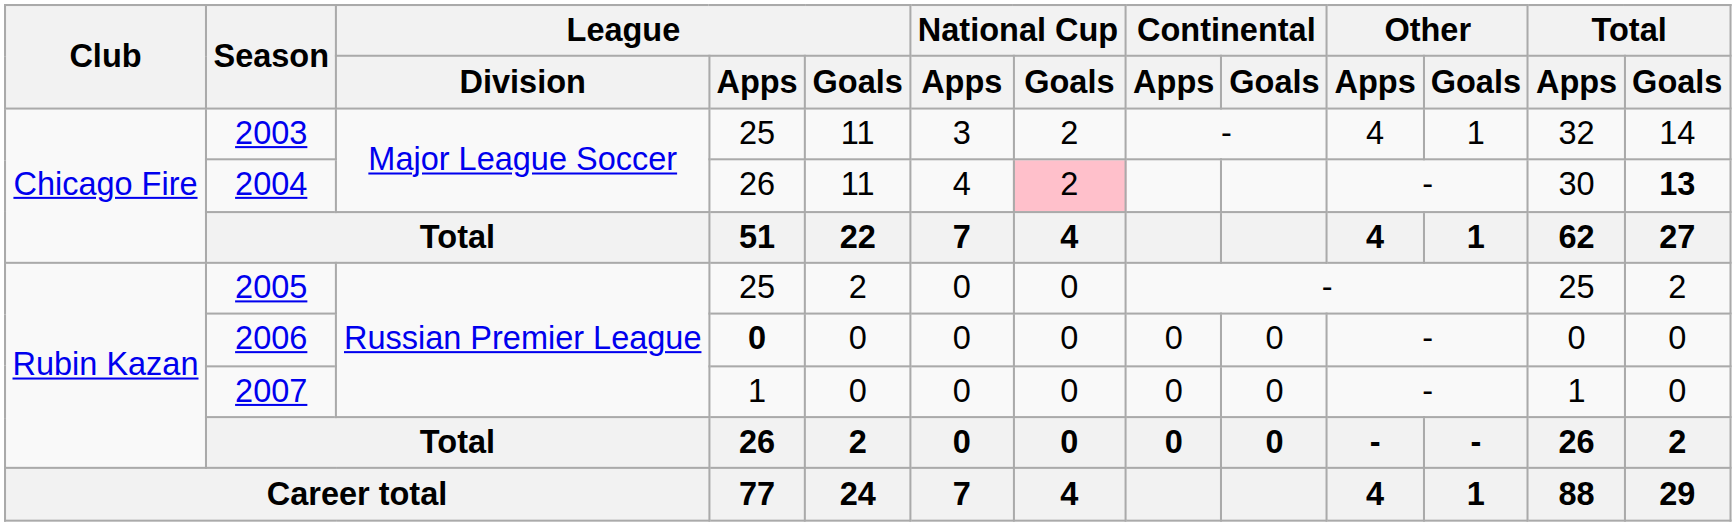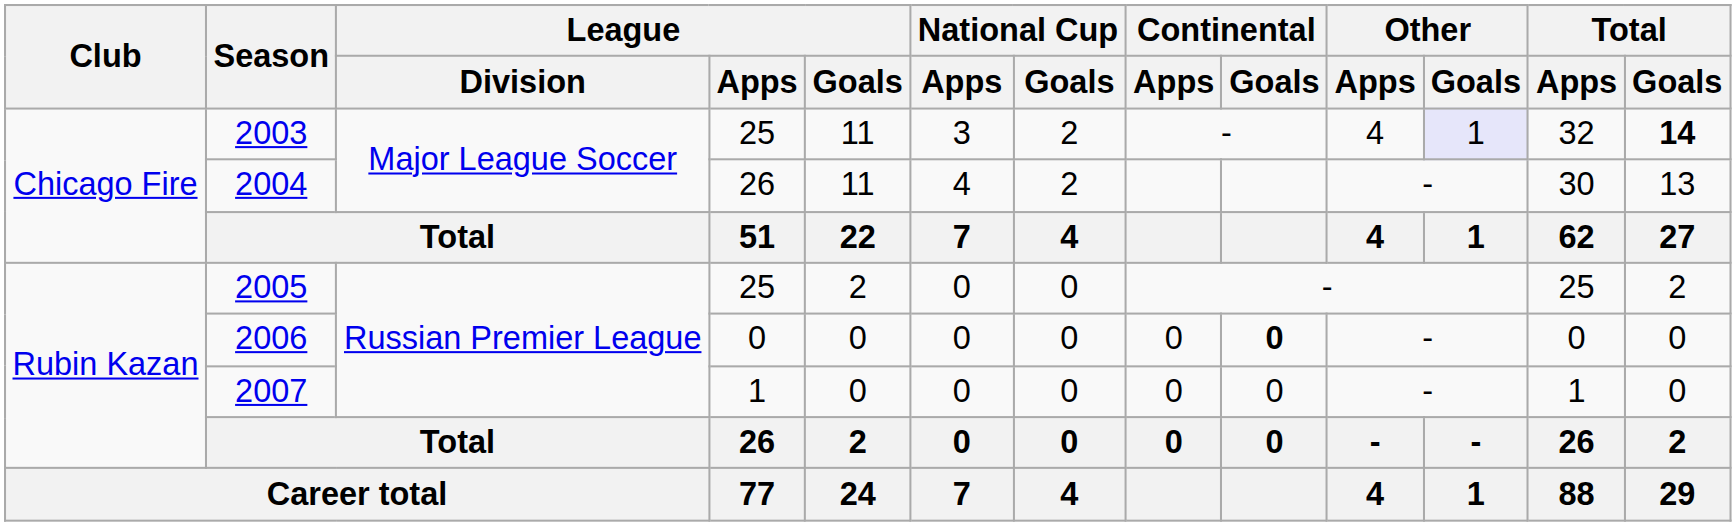(1476, 133) no background -> (1476, 133) lavender background
(1677, 133) normal -> (1677, 133) bold
(1069, 184) pink background -> (1069, 184) no background
(1677, 184) bold -> (1677, 184) normal
(757, 339) bold -> (757, 339) normal
(1274, 339) normal -> (1274, 339) bold
